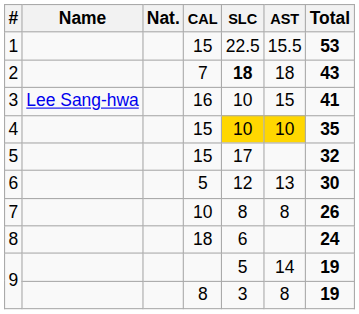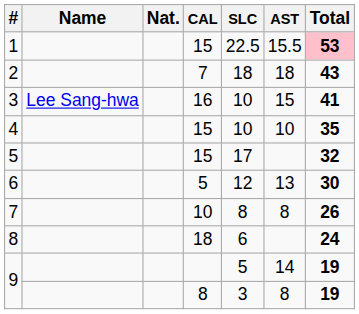(330, 45) no background -> (330, 45) pink background
(243, 73) bold -> (243, 73) normal
(243, 128) gold background -> (243, 128) no background
(285, 128) gold background -> (285, 128) no background
